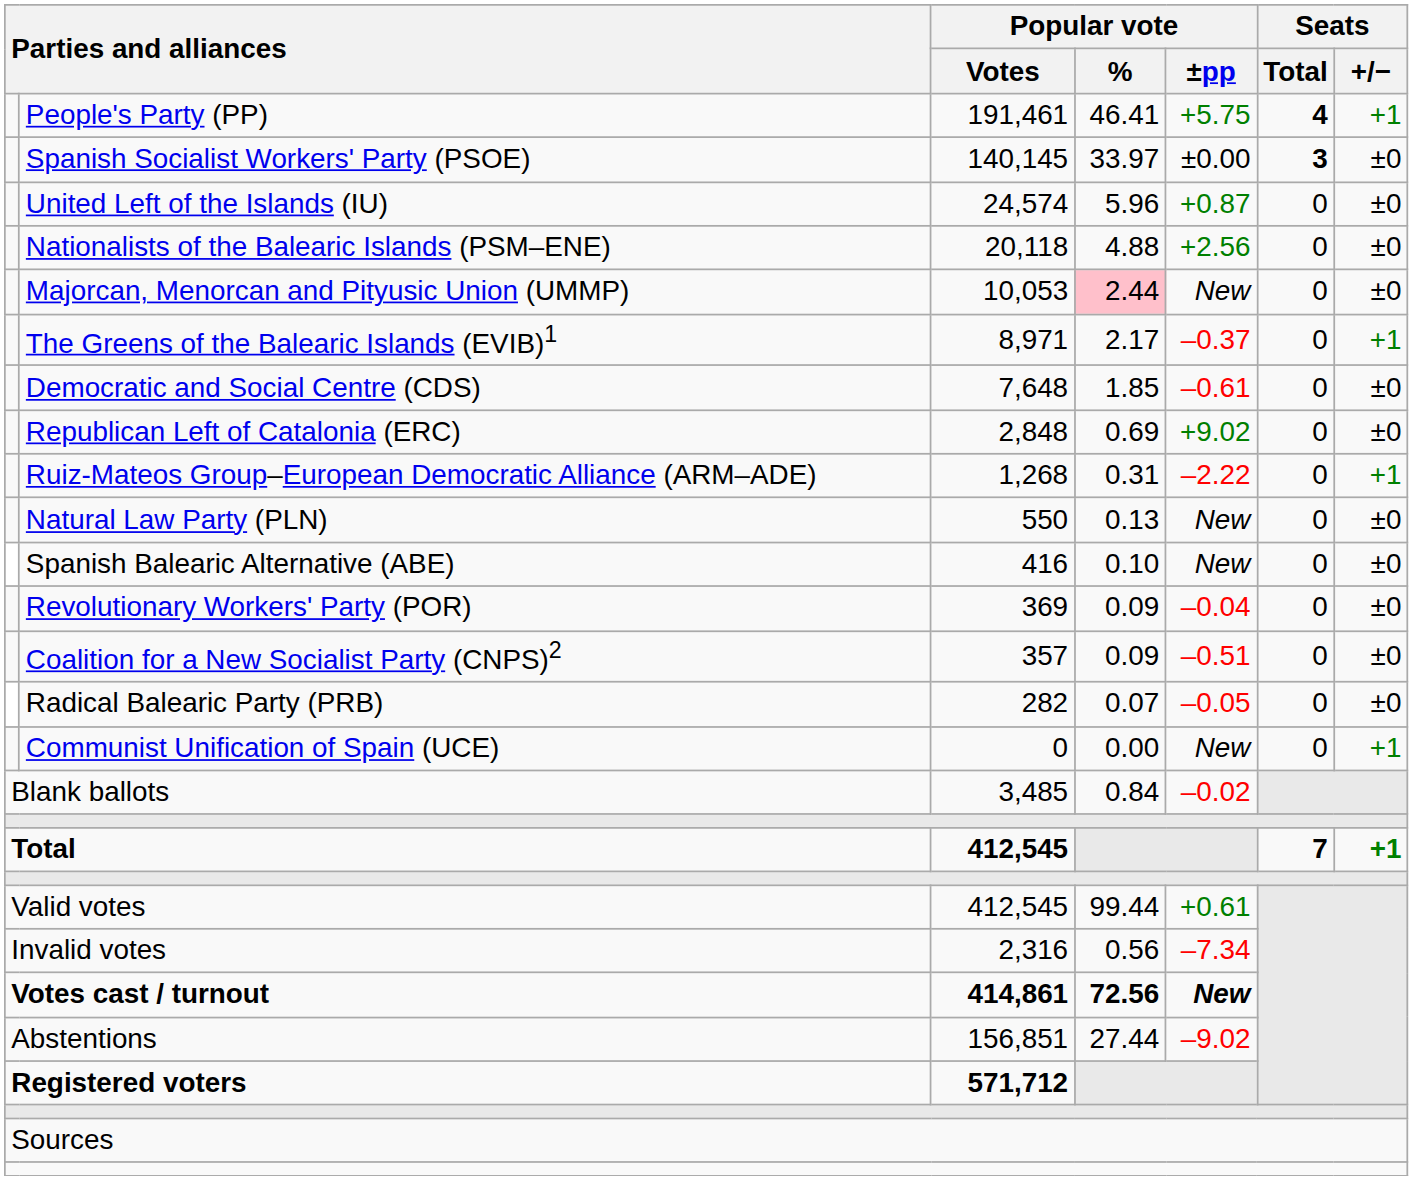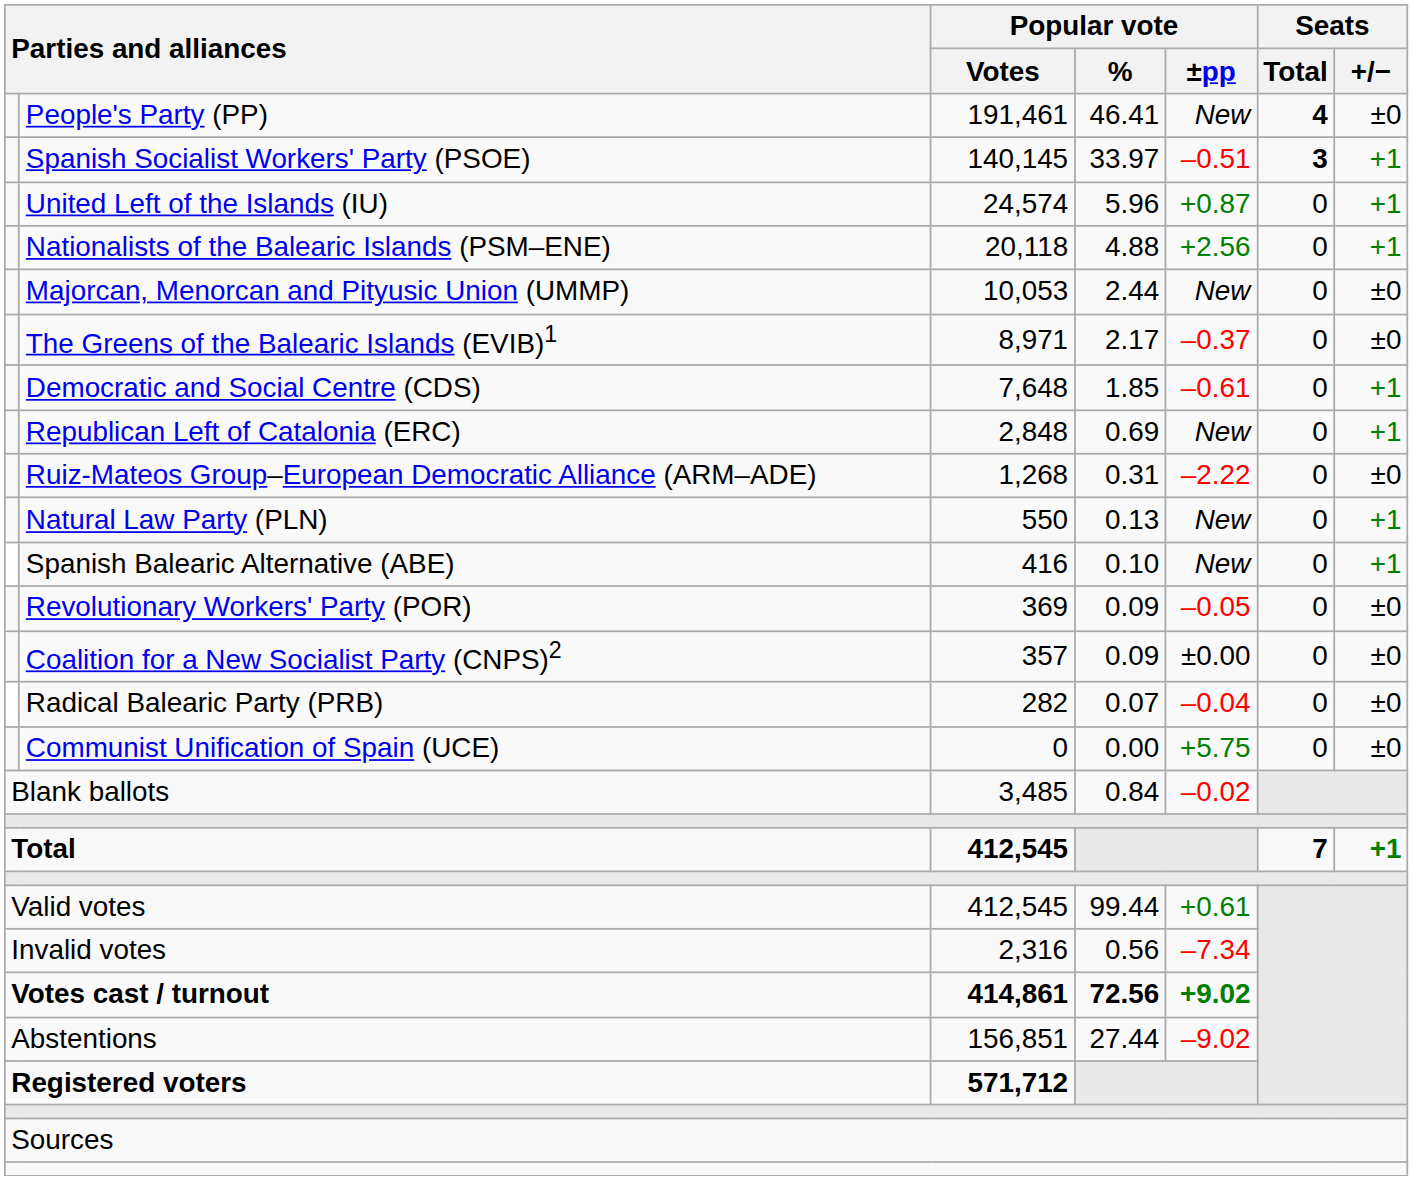(1215, 114) +5.75 -> (1223, 114) New
(1386, 114) +1 -> (1386, 114) ±0
(1216, 159) ±0.00 -> (1216, 159) –0.51
(1386, 159) ±0 -> (1386, 159) +1
(1386, 203) ±0 -> (1386, 203) +1
(1386, 247) ±0 -> (1386, 247) +1
(1132, 291) pink background -> (1132, 291) no background
(1386, 339) +1 -> (1386, 339) ±0
(1386, 387) ±0 -> (1386, 387) +1
(1215, 431) +9.02 -> (1223, 431) New
(1386, 431) ±0 -> (1386, 431) +1
(1386, 475) +1 -> (1386, 475) ±0
(1386, 519) ±0 -> (1386, 519) +1
(1386, 563) ±0 -> (1386, 563) +1
(1216, 608) –0.04 -> (1216, 608) –0.05
(1216, 655) –0.51 -> (1216, 655) ±0.00
(1216, 703) –0.05 -> (1216, 703) –0.04
(1223, 748) New -> (1215, 748) +5.75
(1386, 748) +1 -> (1386, 748) ±0
(1222, 994) New -> (1215, 994) +9.02
